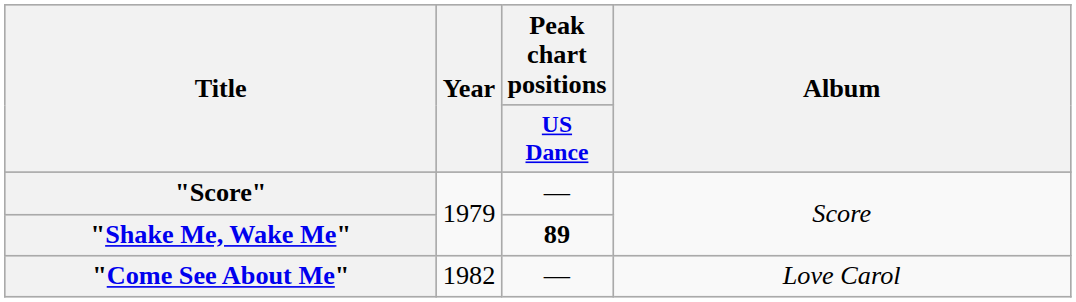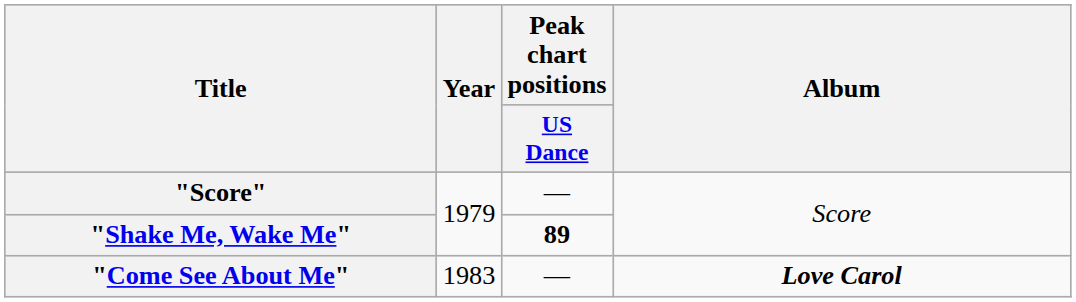(469, 276) 1982 -> (469, 276) 1983
(842, 276) normal -> (842, 276) bold
